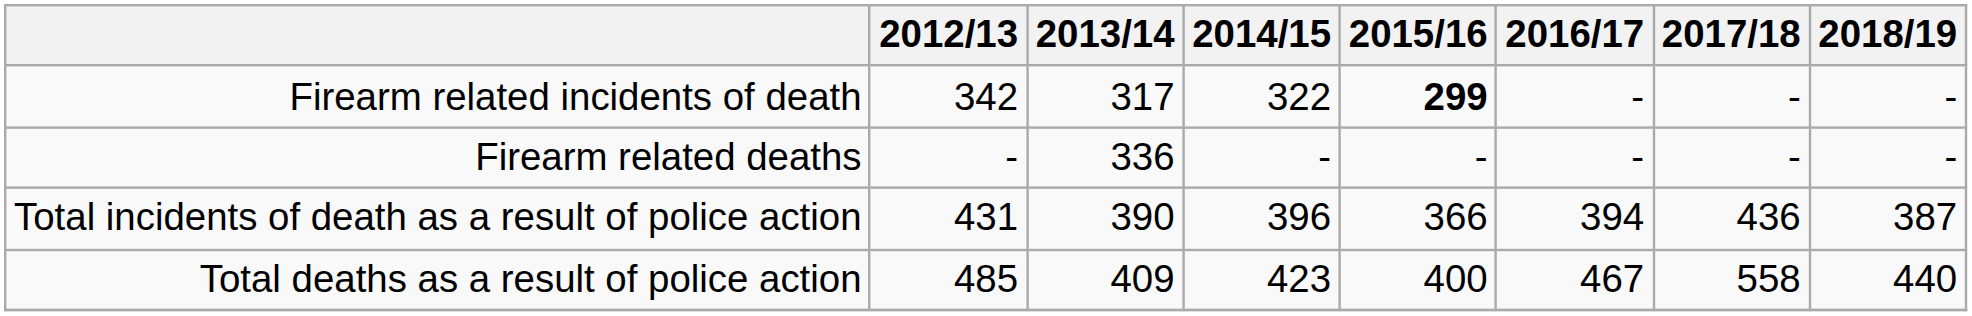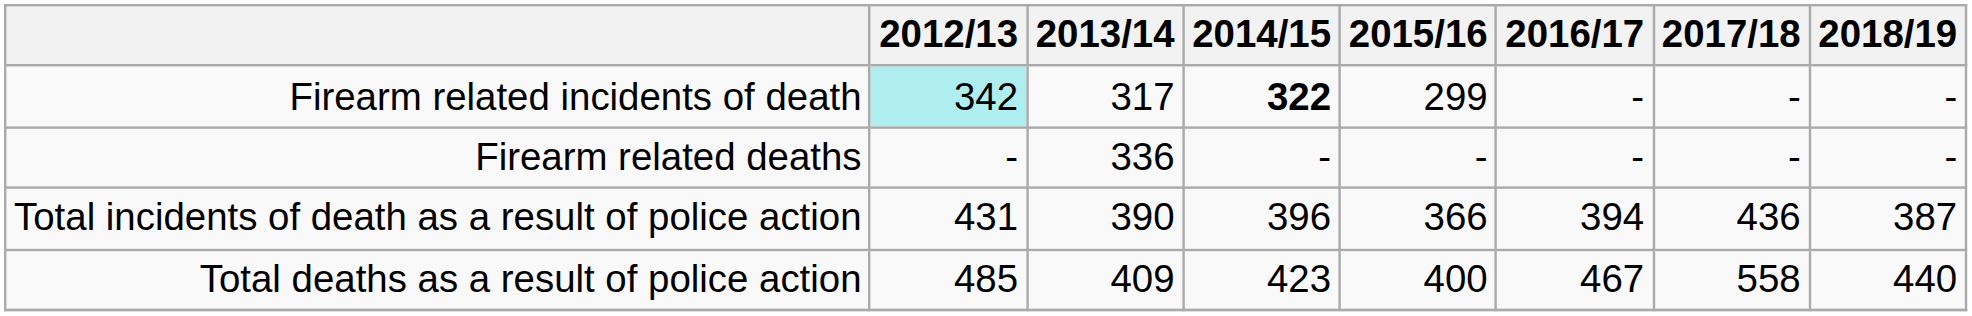(986, 95) no background -> (986, 95) paleturquoise background
(1299, 95) normal -> (1299, 95) bold
(1456, 95) bold -> (1456, 95) normal
